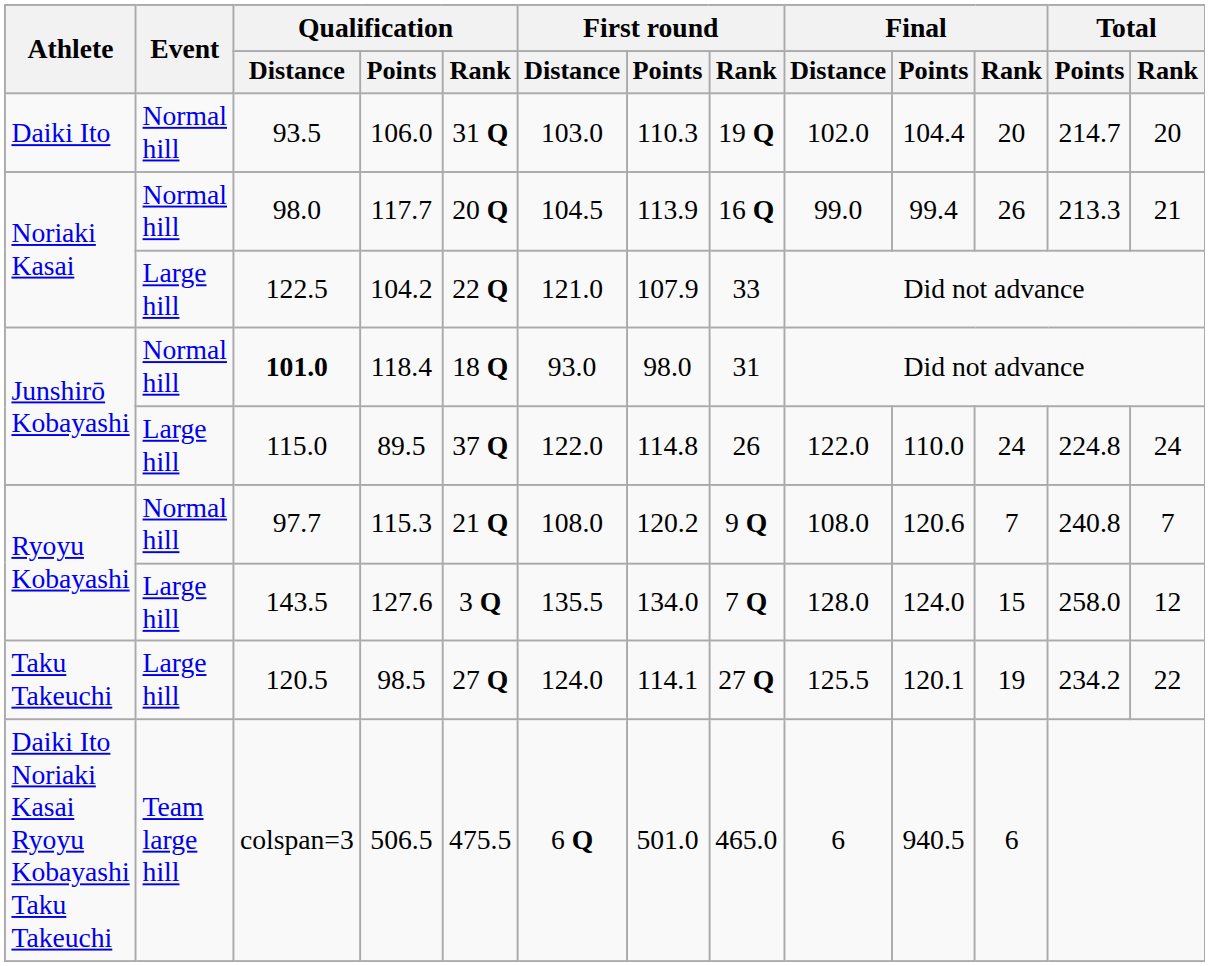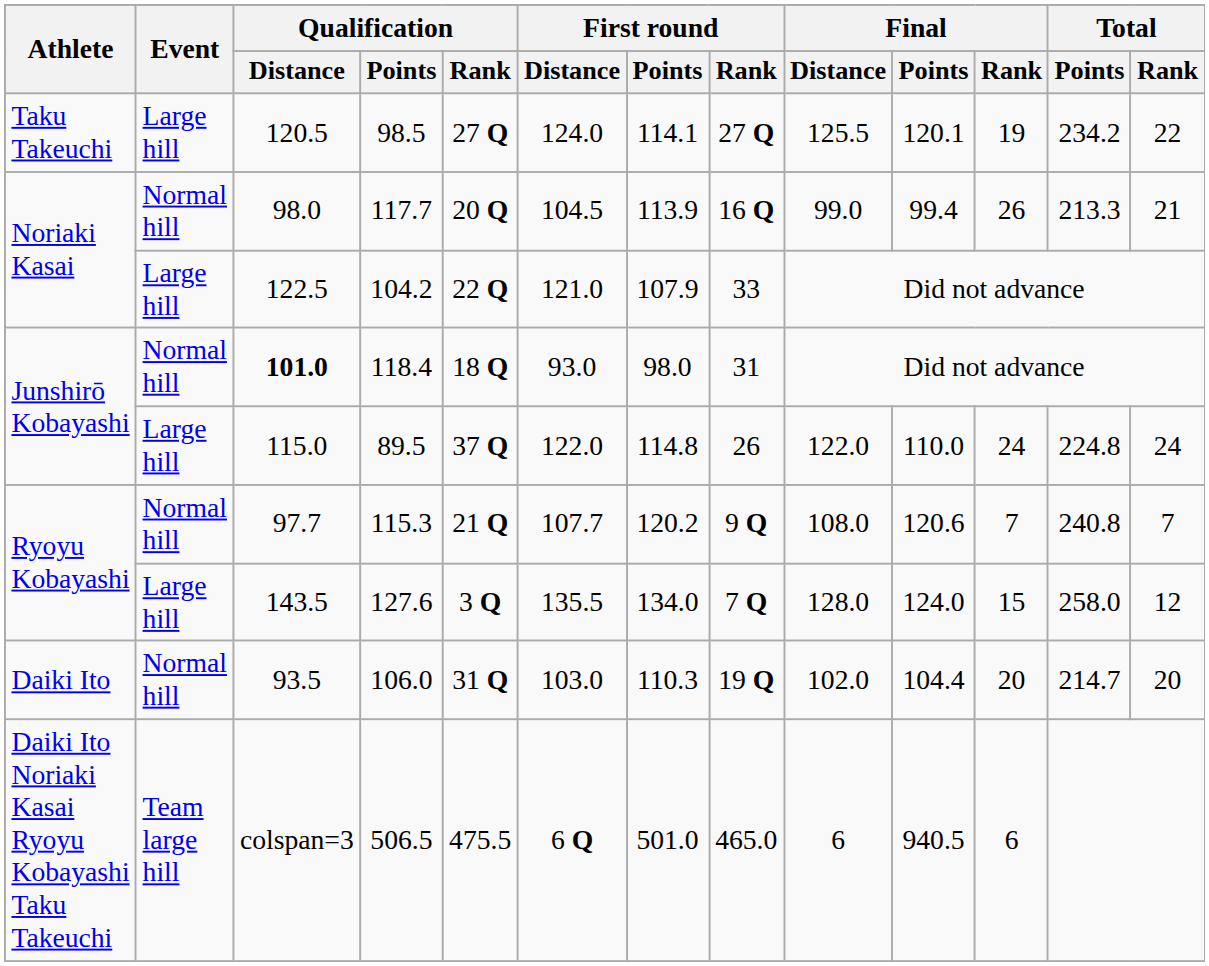rows swapped: (401, 132) <-> (401, 680)
(572, 523) 108.0 -> (572, 523) 107.7
